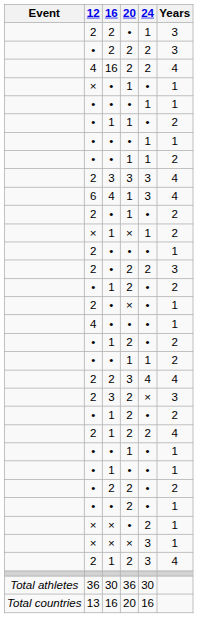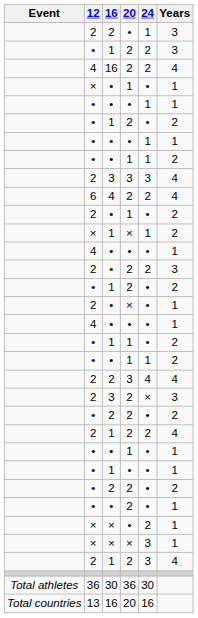(111, 50) 2 -> (111, 50) 1
(129, 123) 1 -> (129, 123) 2
(129, 196) 1 -> (129, 196) 2
(148, 196) 3 -> (148, 196) 2
(93, 251) 2 -> (93, 251) 4
(129, 342) 2 -> (129, 342) 1
(111, 415) 1 -> (111, 415) 2
